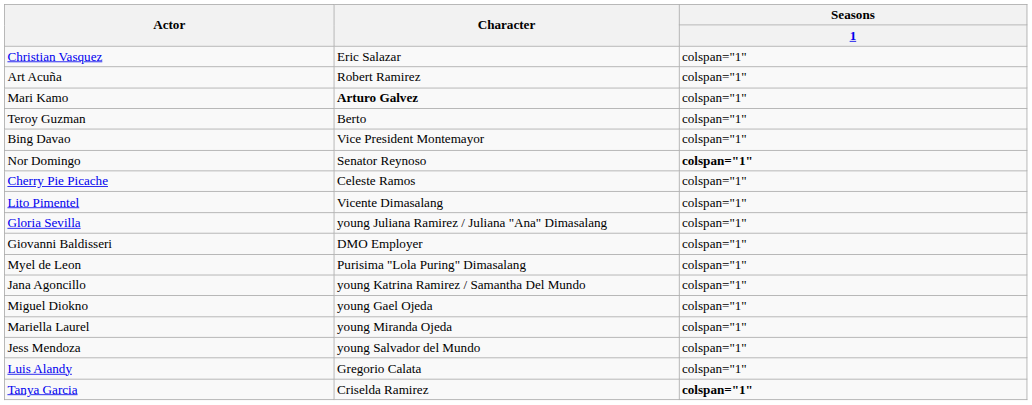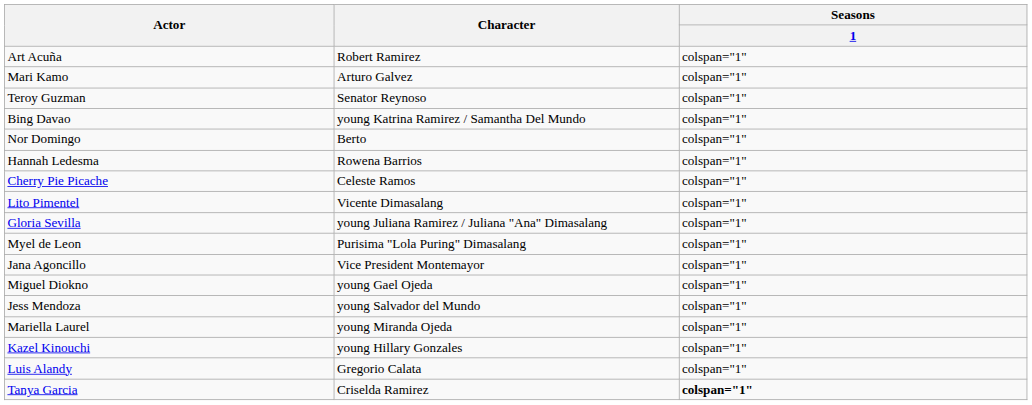- row: (55, 56)
(378, 98) bold -> (375, 77) normal
(352, 118) Berto -> (382, 98) Senator Reynoso
(411, 139) Vice President Montemayor -> (461, 118) young Katrina Ramirez / Samantha Del Mundo
(382, 160) Senator Reynoso -> (352, 139) Berto
(717, 160) bold -> (714, 139) normal
+ row: (53, 160)
- row: (60, 243)
(461, 285) young Katrina Ramirez / Samantha Del Mundo -> (411, 264) Vice President Montemayor
rows swapped: (44, 347) <-> (48, 327)
+ row: (49, 347)
